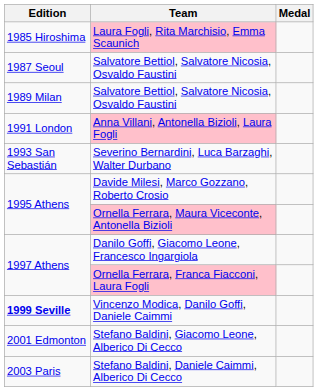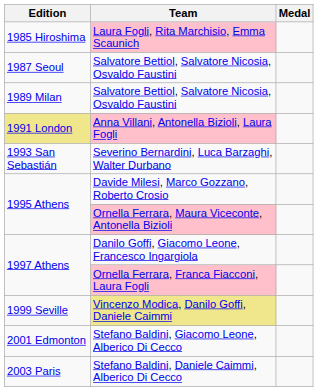(40, 128) no background -> (40, 128) khaki background
(39, 310) bold -> (37, 310) normal
(169, 310) no background -> (169, 310) khaki background
